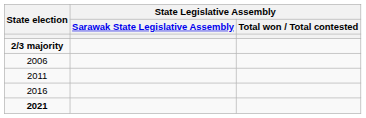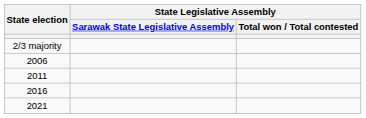(37, 46) bold -> (37, 46) normal
(37, 106) bold -> (37, 106) normal
